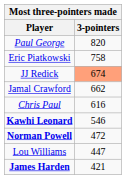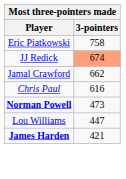- row: (39, 43)
- row: (39, 120)
(98, 136) 472 -> (97, 105) 473
